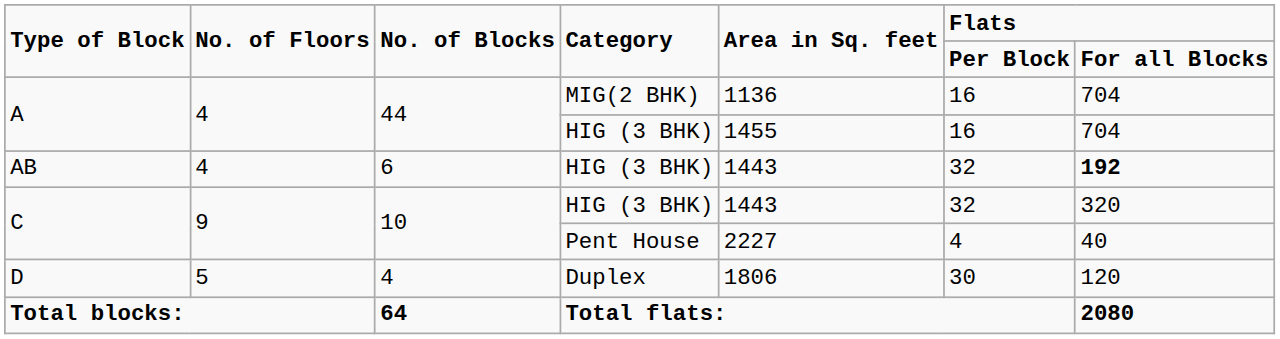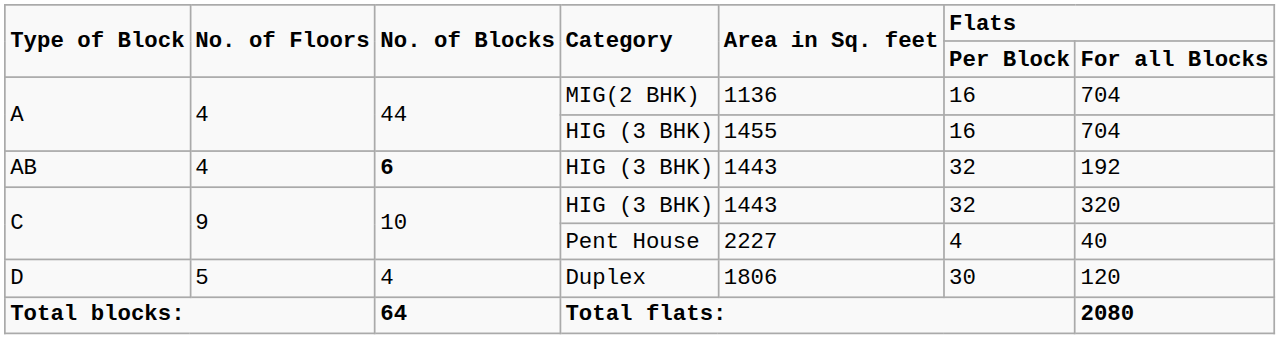(387, 169) normal -> (387, 169) bold
(1101, 169) bold -> (1101, 169) normal
